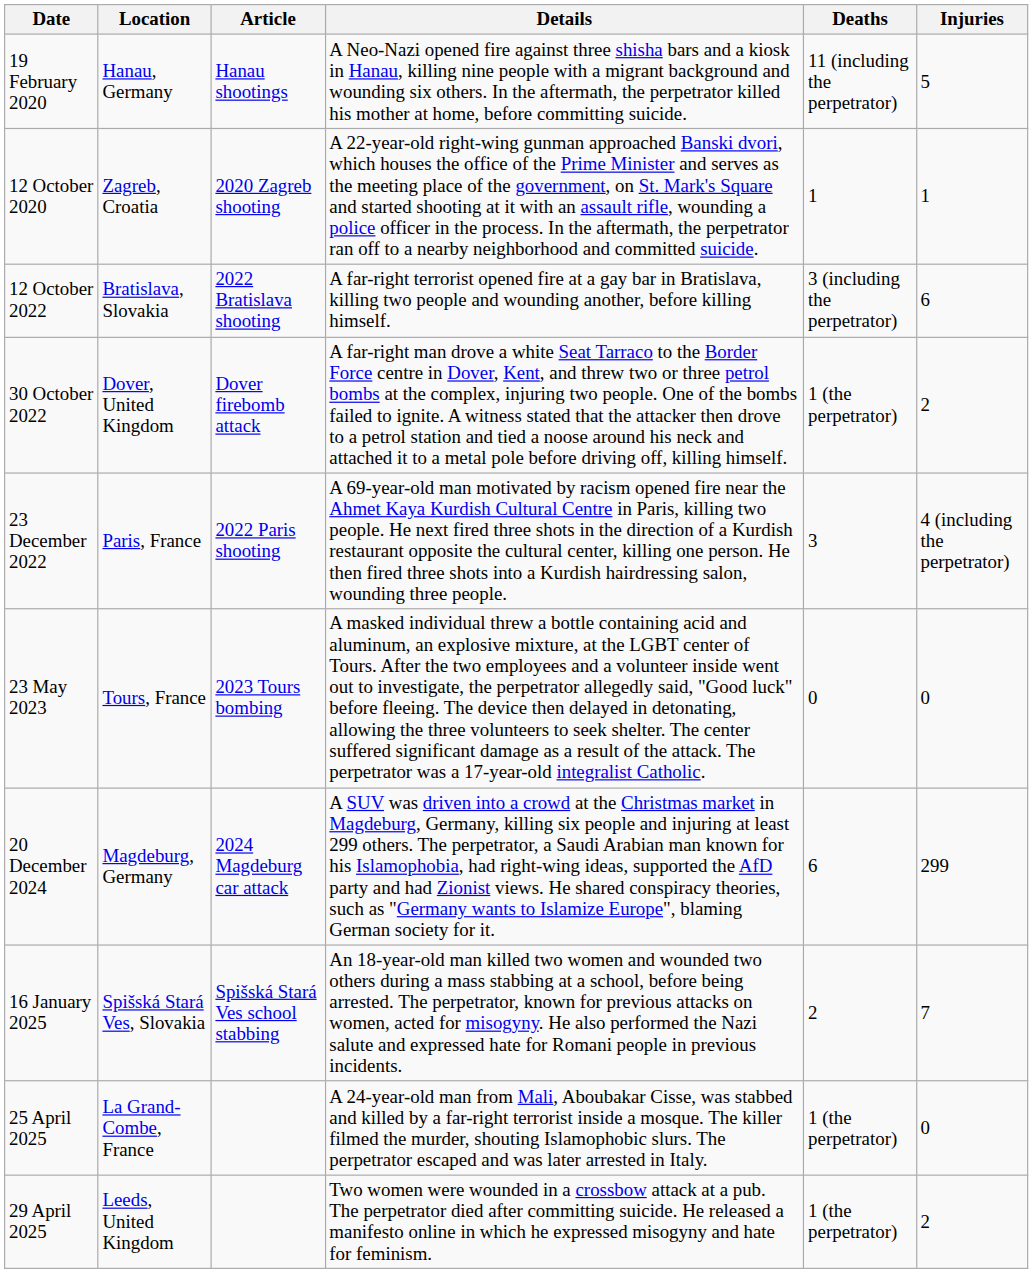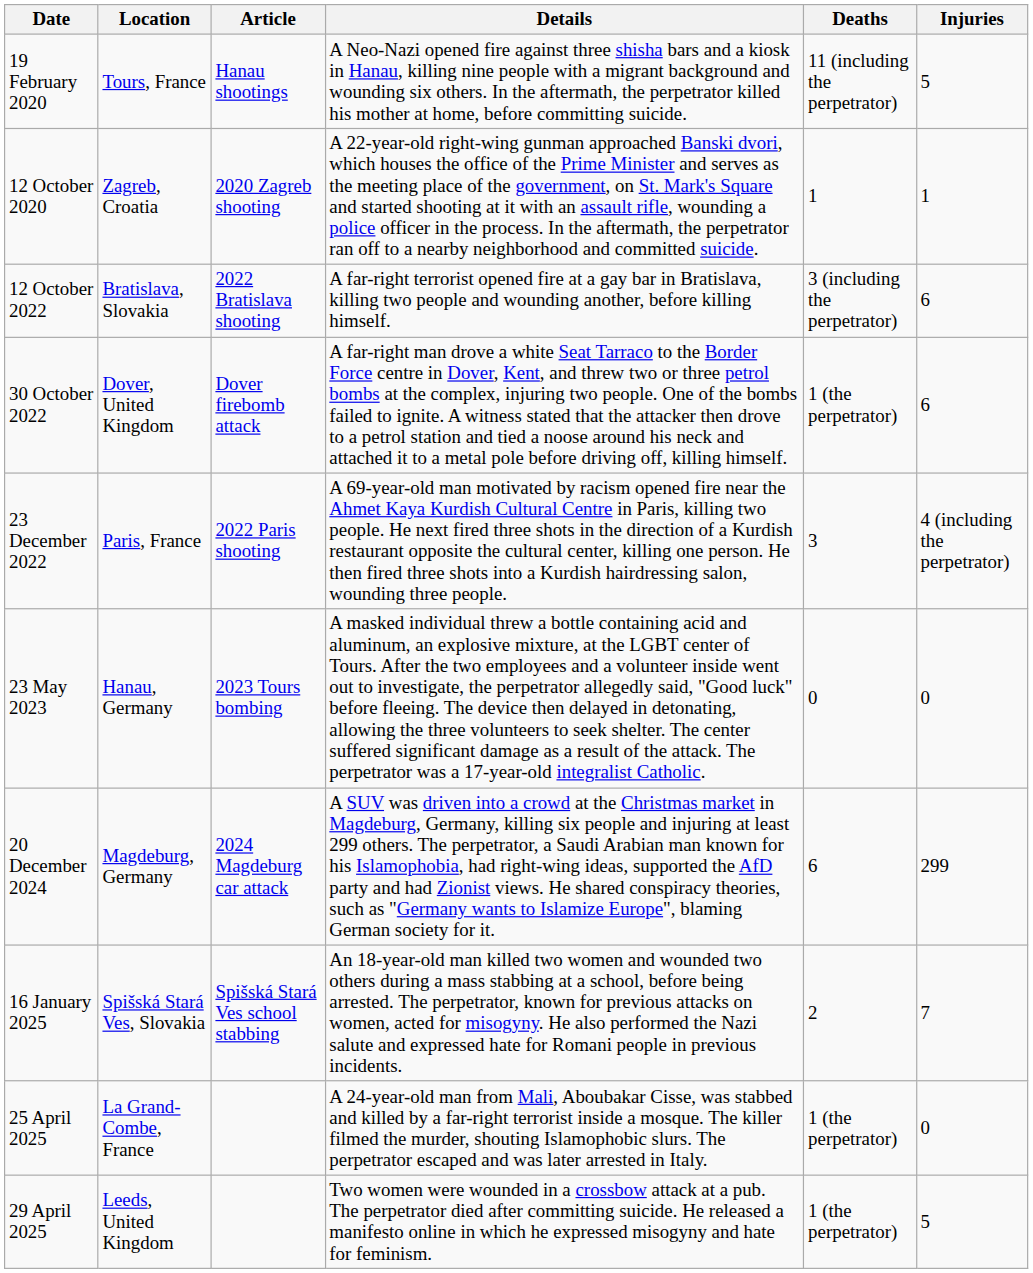(138, 81) Hanau, Germany -> (154, 81) Tours, France
(925, 404) 2 -> (925, 404) 6
(154, 698) Tours, France -> (138, 698) Hanau, Germany
(925, 1221) 2 -> (925, 1221) 5
